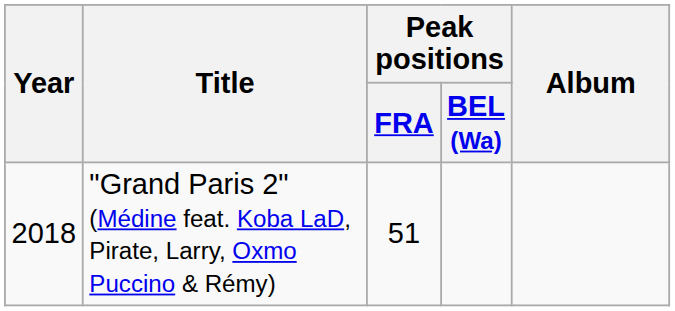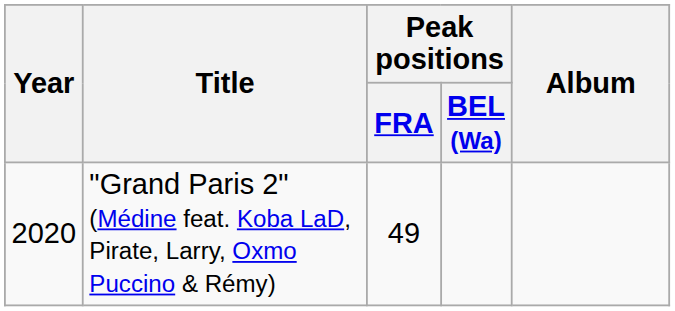(44, 233) 2018 -> (44, 233) 2020
(404, 233) 51 -> (404, 233) 49
